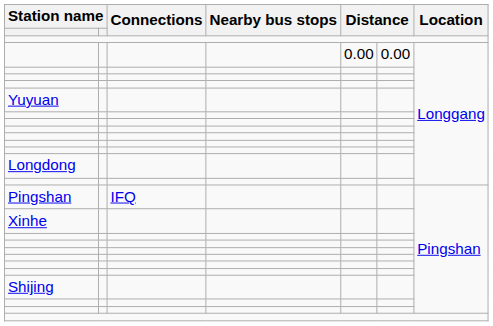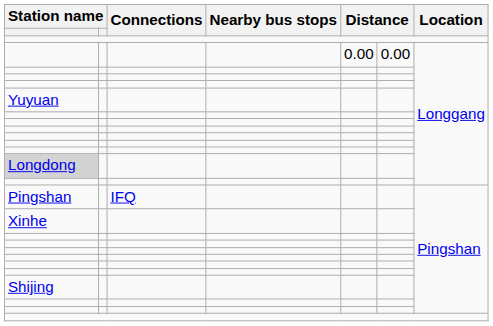(42, 165) no background -> (42, 165) lightgrey background
